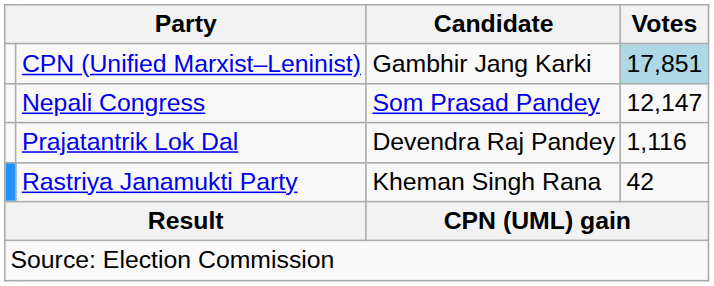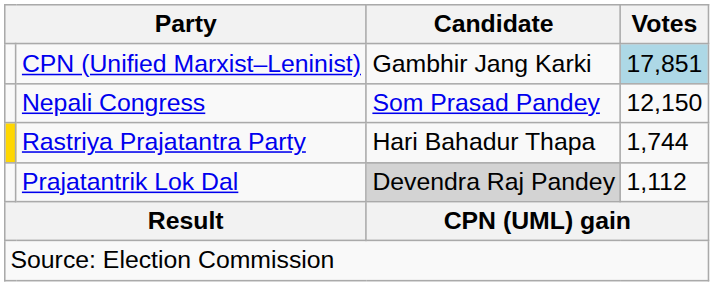(664, 102) 12,147 -> (664, 102) 12,150
+ row: (164, 142)
(494, 142) no background -> (494, 181) lightgrey background
(657, 142) 1,116 -> (657, 181) 1,112
- row: (160, 181)
